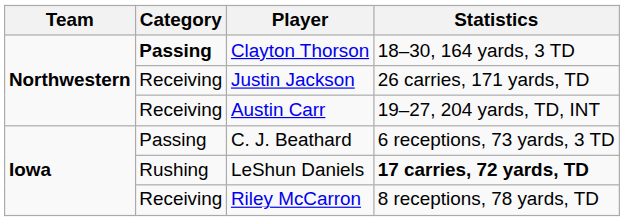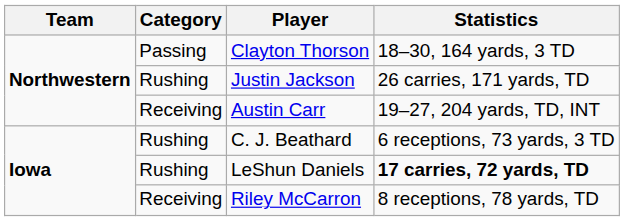(176, 50) bold -> (173, 50) normal
(181, 80) Receiving -> (174, 80) Rushing
(173, 140) Passing -> (174, 140) Rushing
